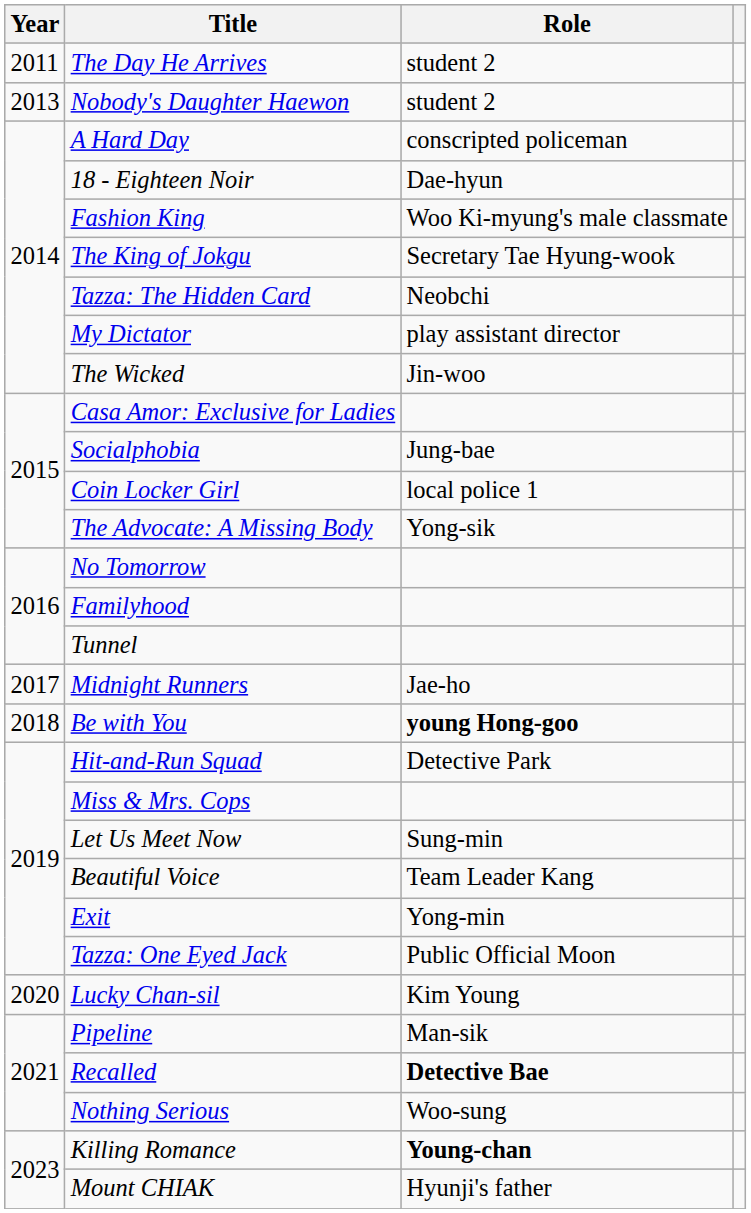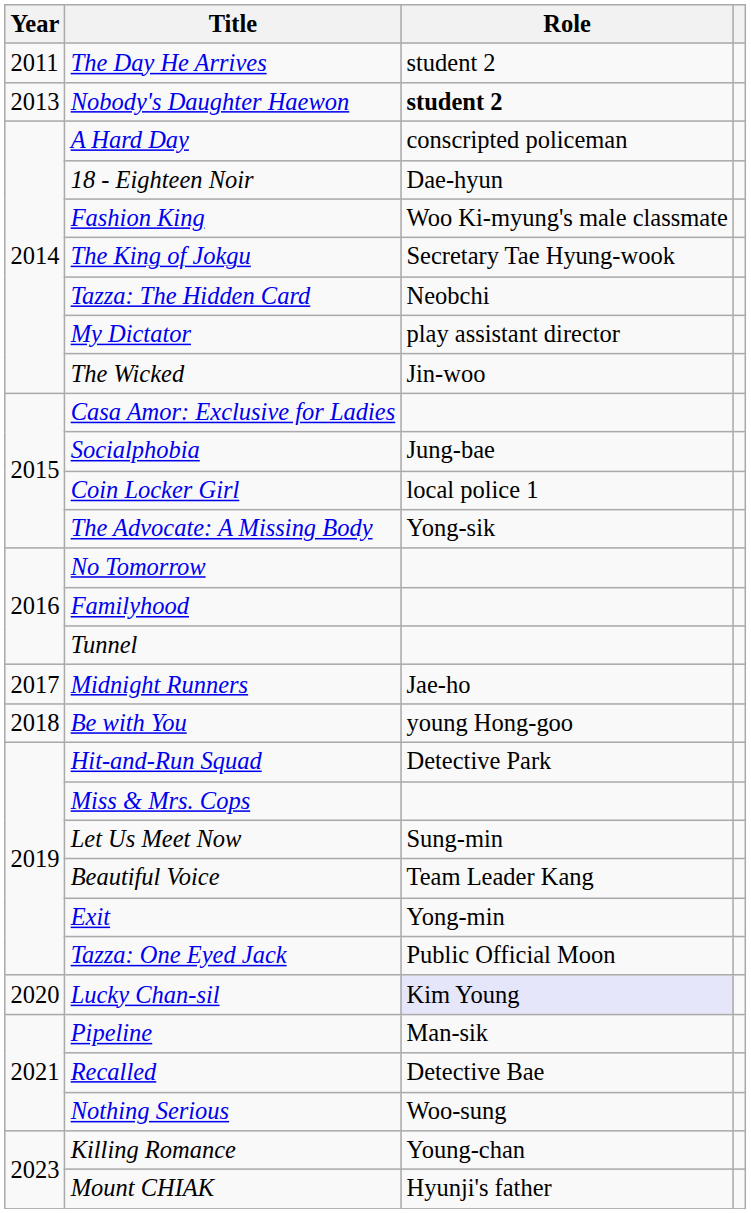(451, 101) normal -> (454, 101) bold
(493, 722) bold -> (490, 722) normal
(463, 994) no background -> (463, 994) lavender background
(478, 1072) bold -> (475, 1072) normal
(469, 1149) bold -> (466, 1149) normal
